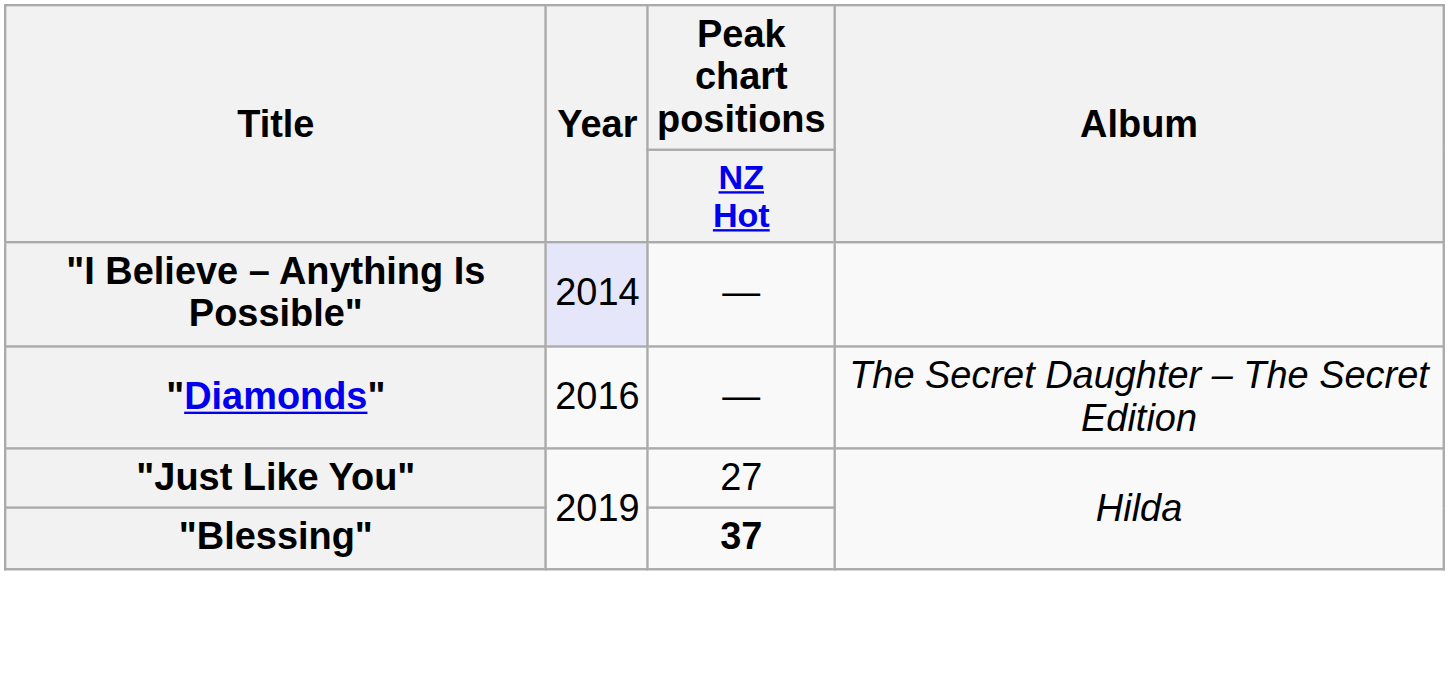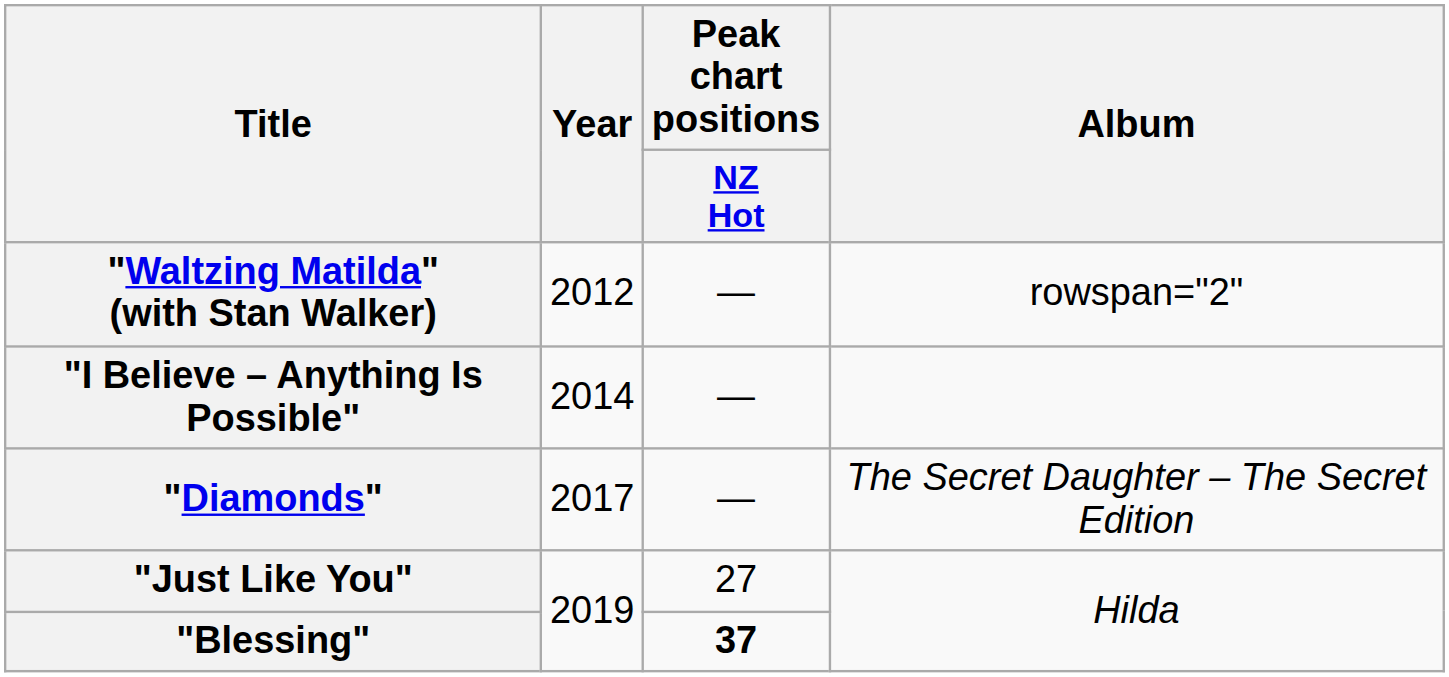+ row: (273, 293)
(597, 293) lavender background -> (592, 395) no background
(597, 395) 2016 -> (592, 498) 2017
